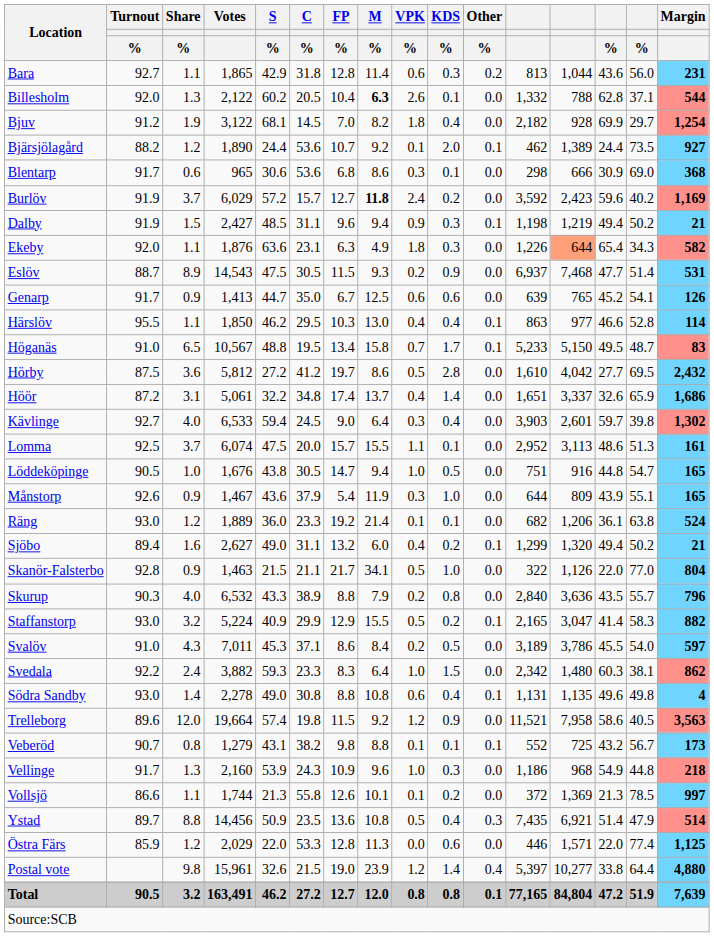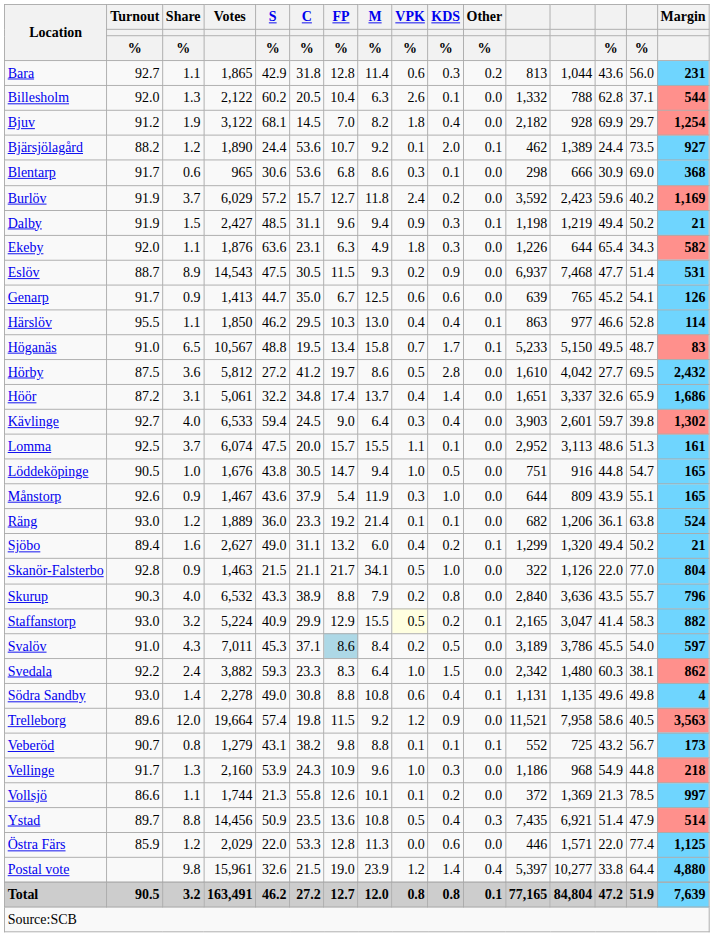(380, 98) bold -> (380, 98) normal
(377, 197) bold -> (377, 197) normal
(582, 247) lightsalmon background -> (582, 247) no background
(416, 621) no background -> (416, 621) lightyellow background
(346, 646) no background -> (346, 646) lightblue background
